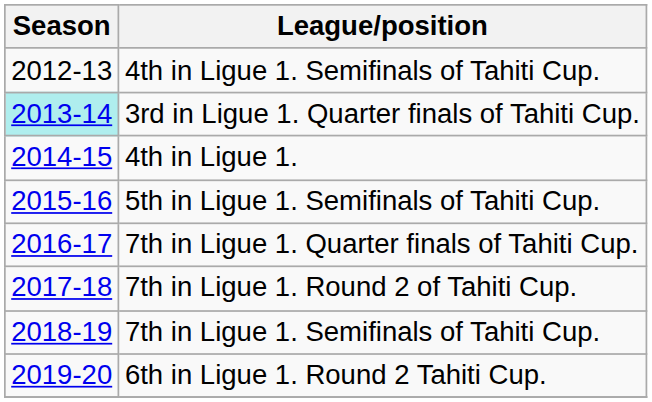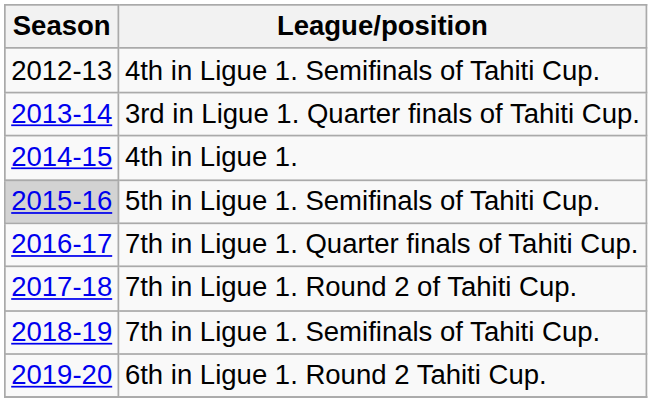(62, 113) paleturquoise background -> (62, 113) no background
(62, 200) no background -> (62, 200) lightgrey background
